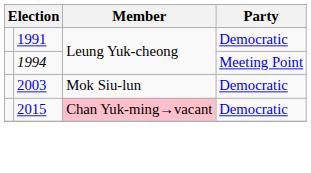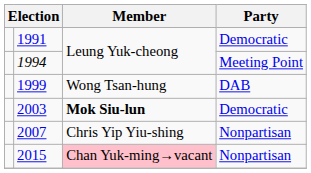+ row: (32, 86)
(104, 86) normal -> (106, 109) bold
+ row: (32, 132)
(253, 109) Democratic -> (255, 156) Nonpartisan
